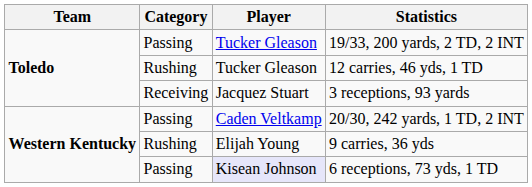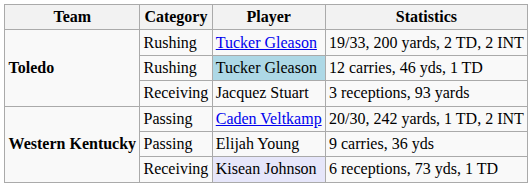(168, 42) Passing -> (170, 42) Rushing
(266, 67) no background -> (266, 67) lightblue background
(170, 144) Rushing -> (168, 144) Passing
(168, 169) Passing -> (176, 169) Receiving
